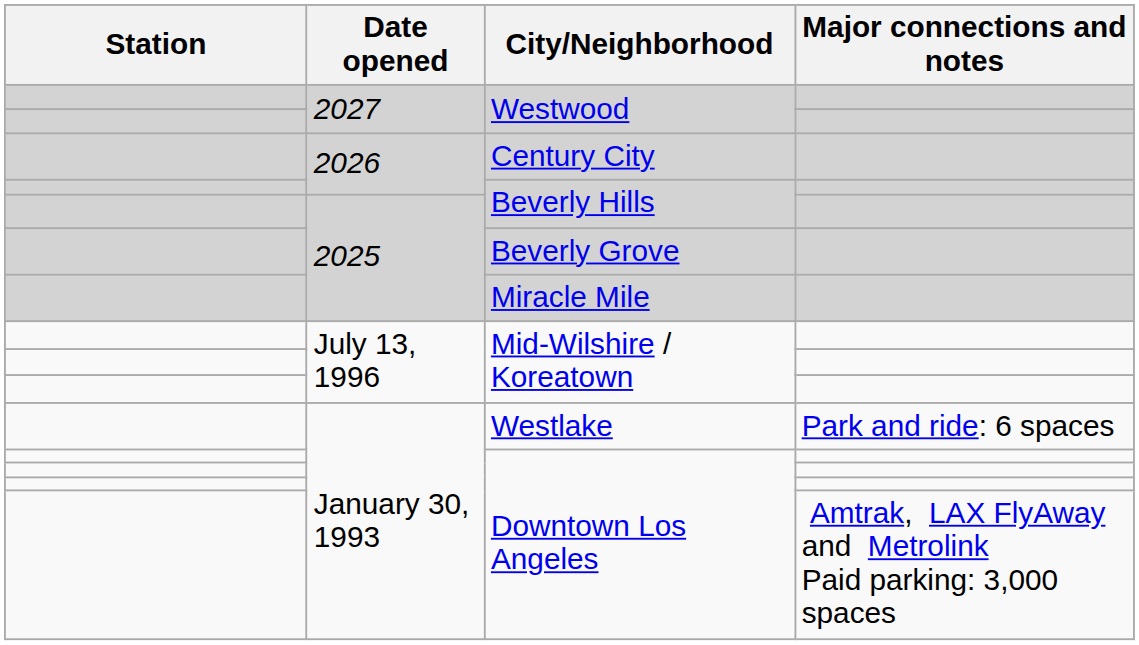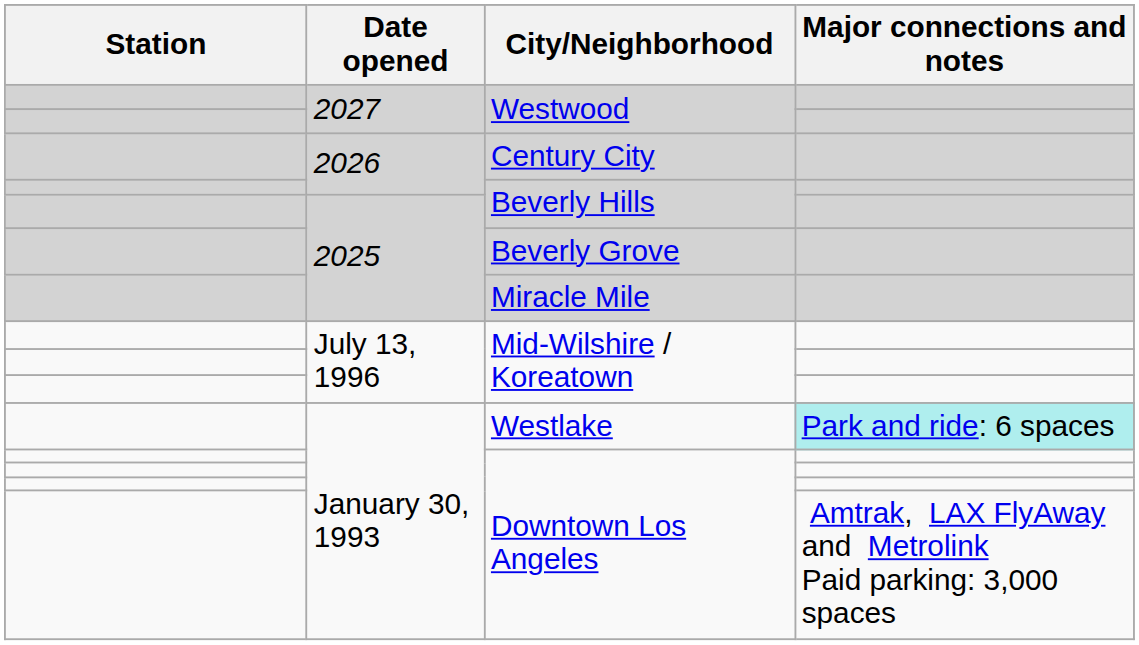(958, 425) no background -> (958, 425) paleturquoise background
